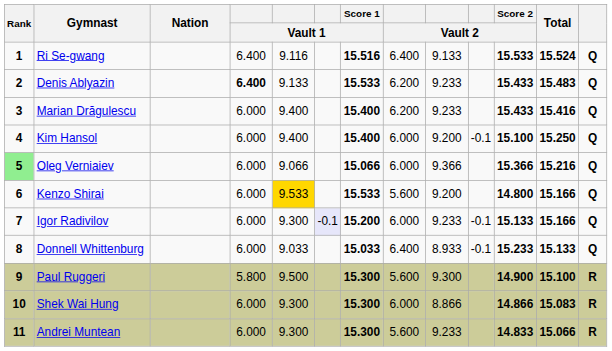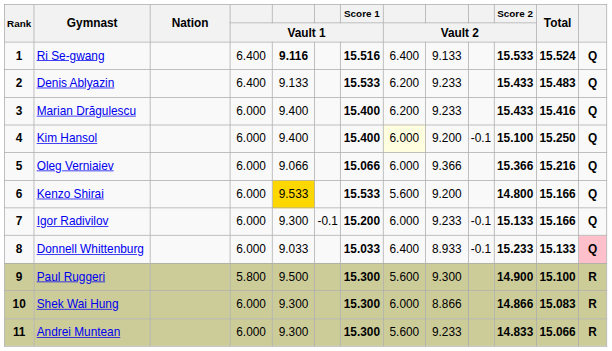(294, 55) normal -> (294, 55) bold
(251, 83) bold -> (251, 83) normal
(404, 138) no background -> (404, 138) lightyellow background
(19, 166) lightgreen background -> (19, 166) no background
(328, 221) lavender background -> (328, 221) no background
(593, 249) no background -> (593, 249) pink background
